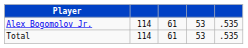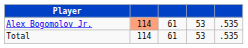(144, 24) no background -> (144, 24) lightsalmon background
